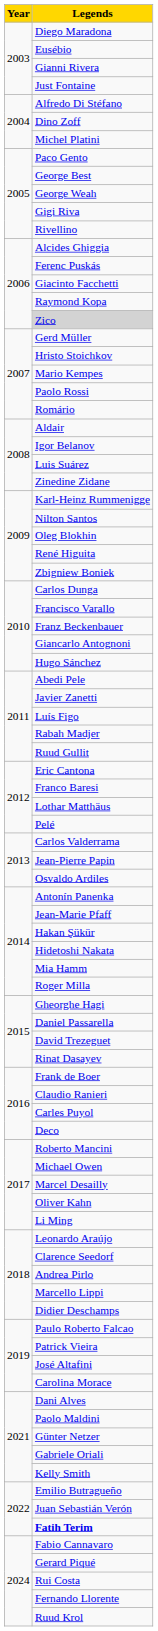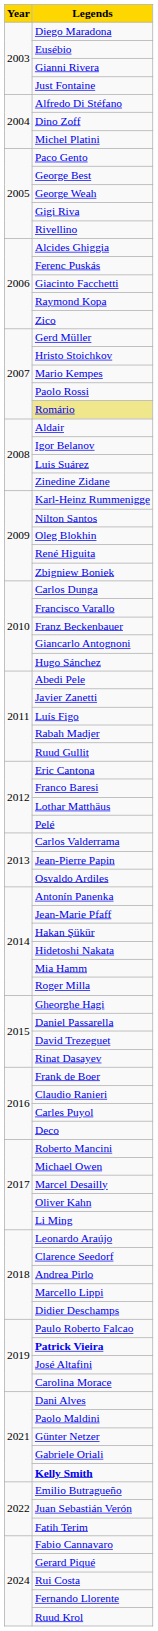(45, 319) lightgrey background -> (45, 319) no background
(55, 409) no background -> (55, 409) khaki background
(66, 1346) normal -> (69, 1346) bold
(63, 1472) normal -> (64, 1472) bold
(64, 1526) bold -> (61, 1526) normal
